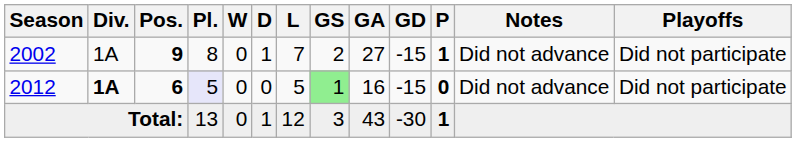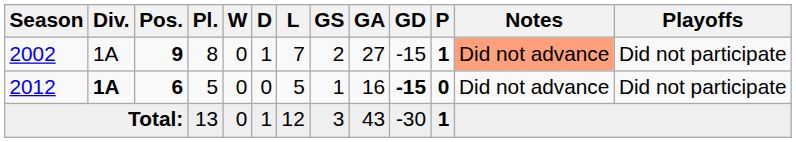(534, 53) no background -> (534, 53) lightsalmon background
(212, 86) lavender background -> (212, 86) no background
(339, 86) lightgreen background -> (339, 86) no background
(411, 86) normal -> (411, 86) bold
